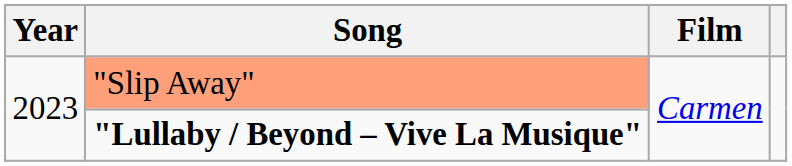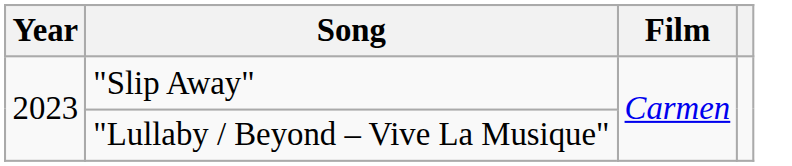(174, 82) lightsalmon background -> (174, 82) no background
(368, 134) bold -> (351, 134) normal
